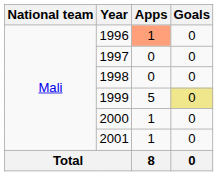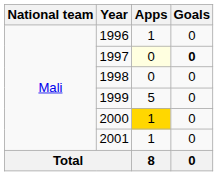(151, 35) lightsalmon background -> (151, 35) no background
(151, 56) no background -> (151, 56) lightyellow background
(192, 56) normal -> (192, 56) bold
(192, 98) khaki background -> (192, 98) no background
(151, 118) no background -> (151, 118) gold background
